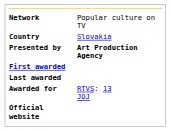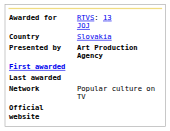(24, 18) Network -> (33, 18) Awarded for
(116, 22) Popular culture on TV -> (94, 22) RTVS: 13 JOJ
(33, 89) Awarded for -> (24, 89) Network
(94, 93) RTVS: 13 JOJ -> (116, 93) Popular culture on TV
